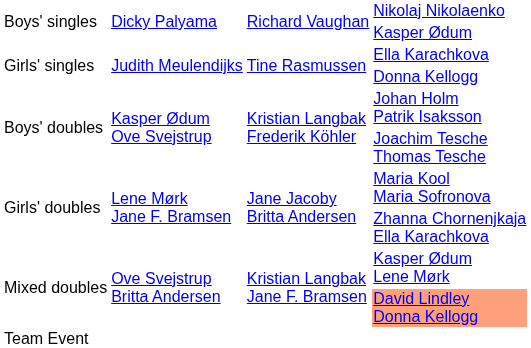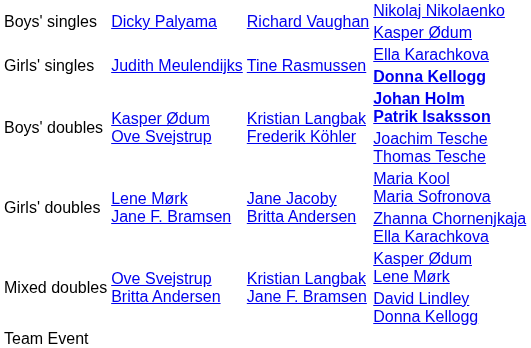(426, 76) normal -> (430, 76) bold
(427, 108) normal -> (432, 108) bold
(426, 308) lightsalmon background -> (426, 308) no background
